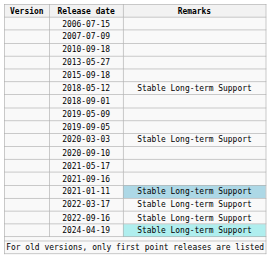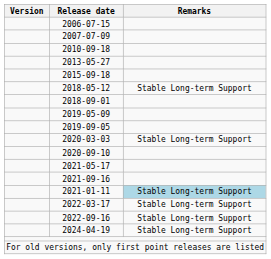(194, 230) paleturquoise background -> (194, 230) no background
